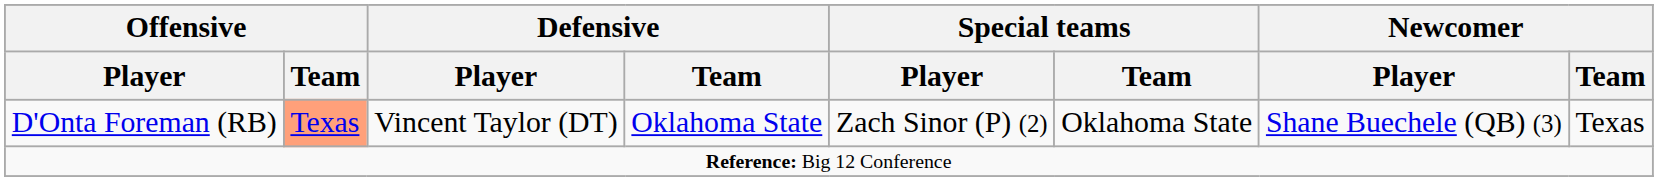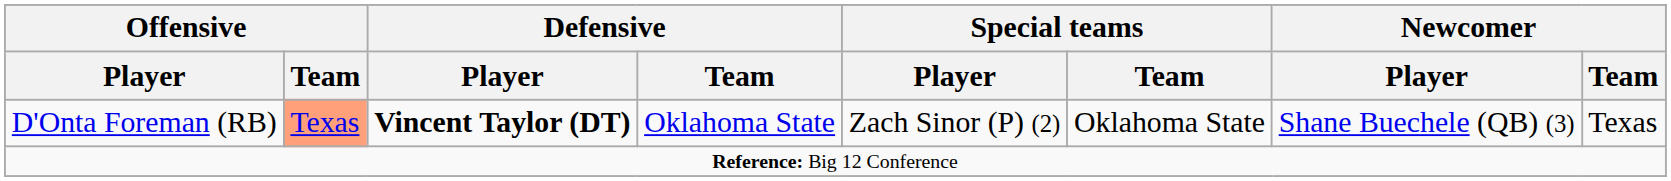(496, 122) normal -> (502, 122) bold
